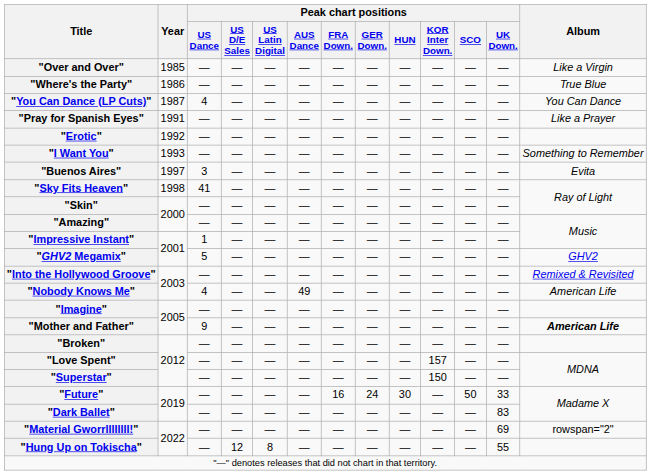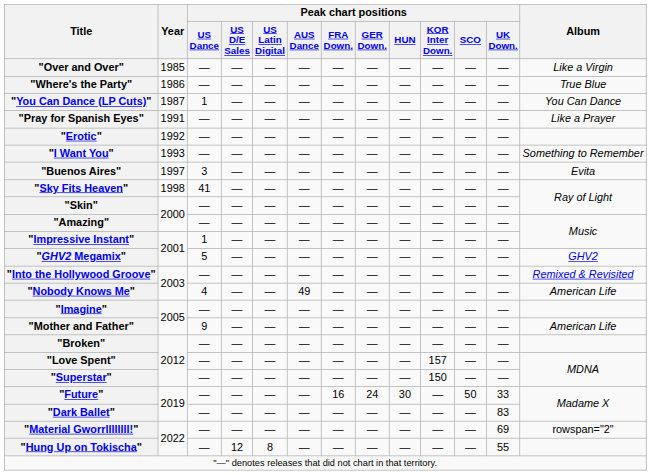(204, 102) 4 -> (204, 102) 1
(583, 326) bold -> (583, 326) normal
